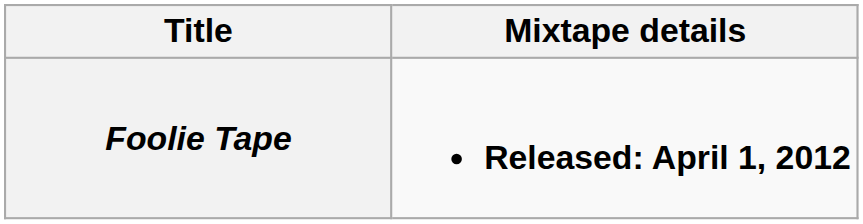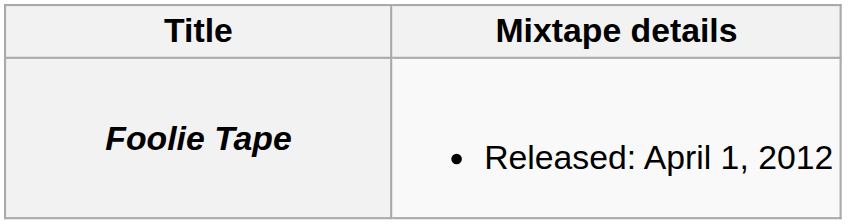(625, 157) bold -> (617, 157) normal
